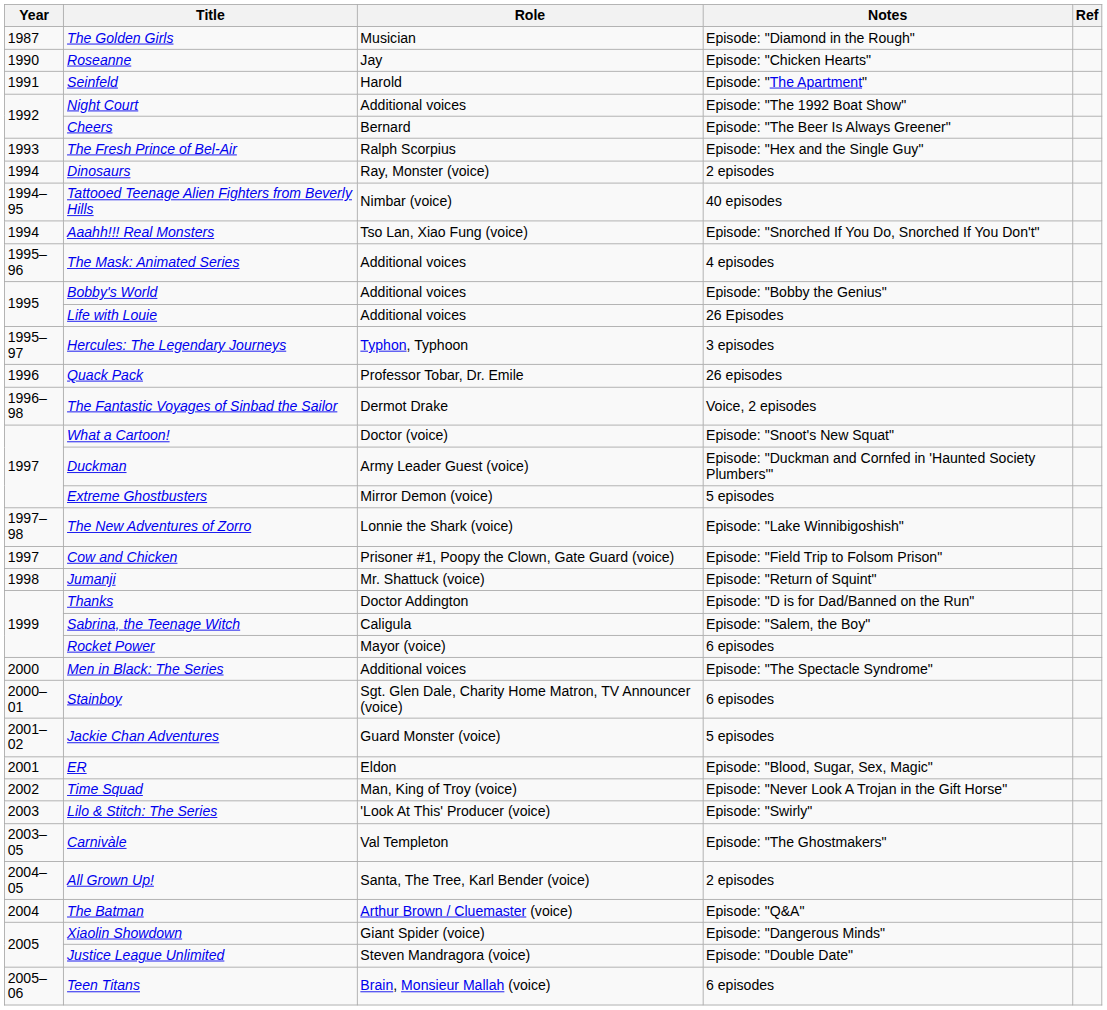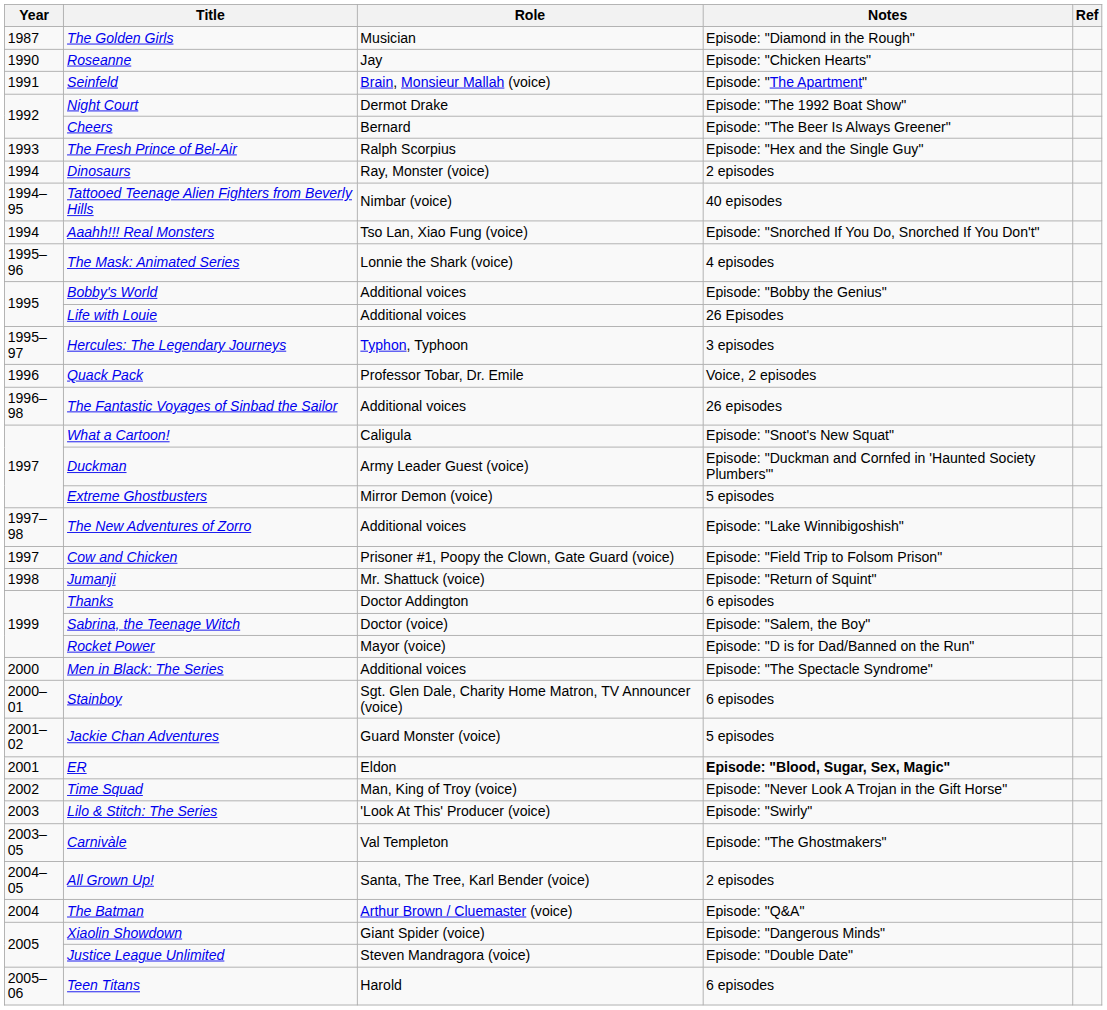(381, 82) Harold -> (455, 82) Brain, Monsieur Mallah (voice)
(413, 104) Additional voices -> (404, 104) Dermot Drake
(413, 262) Additional voices -> (437, 262) Lonnie the Shark (voice)
(744, 375) 26 episodes -> (761, 375) Voice, 2 episodes
(404, 406) Dermot Drake -> (413, 406) Additional voices
(761, 406) Voice, 2 episodes -> (744, 406) 26 episodes
(404, 436) Doctor (voice) -> (386, 436) Caligula
(437, 527) Lonnie the Shark (voice) -> (413, 527) Additional voices
(840, 601) Episode: "D is for Dad/Banned on the Run" -> (740, 601) 6 episodes
(386, 624) Caligula -> (404, 624) Doctor (voice)
(740, 646) 6 episodes -> (840, 646) Episode: "D is for Dad/Banned on the Run"
(819, 767) normal -> (828, 767) bold
(455, 985) Brain, Monsieur Mallah (voice) -> (381, 985) Harold
